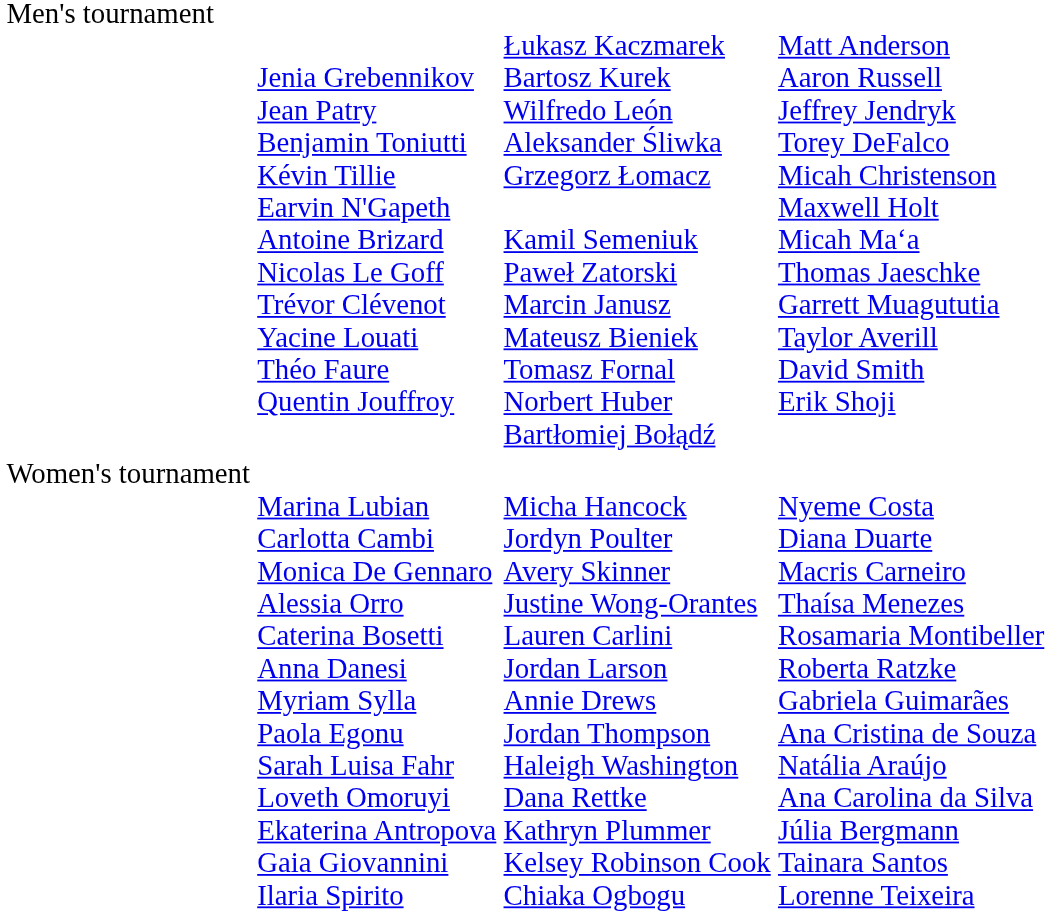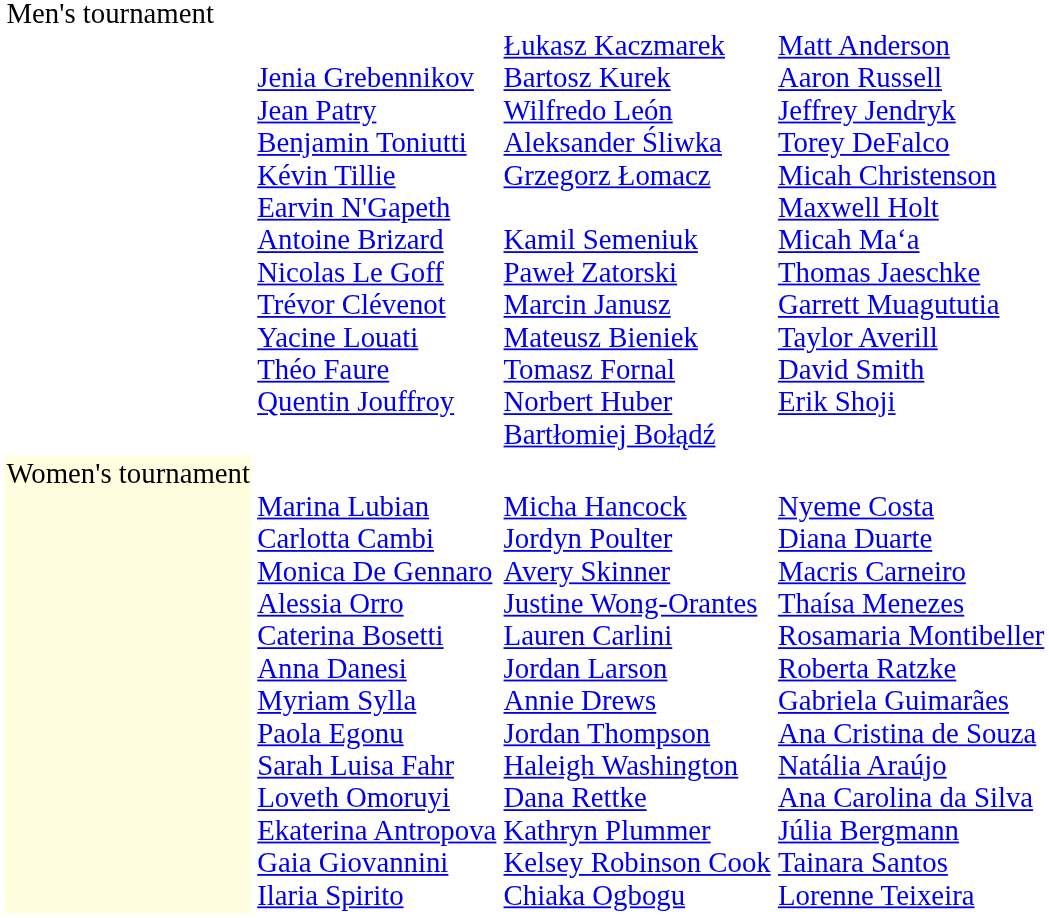(128, 473) no background -> (128, 473) lightyellow background
